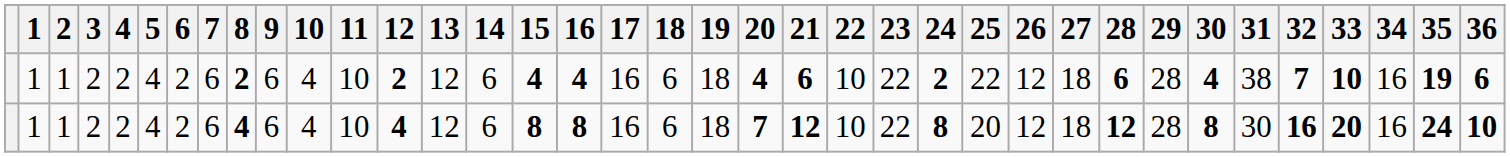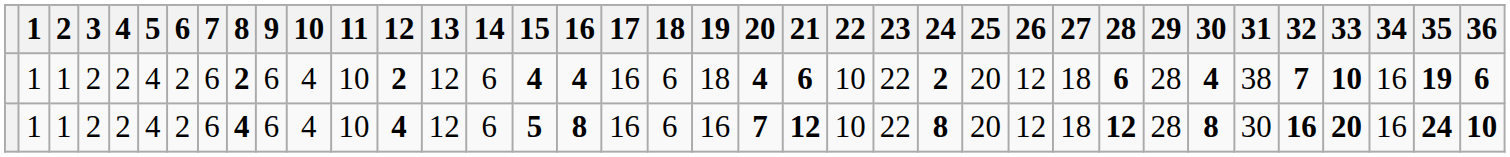(986, 77) 22 -> (986, 77) 20
(534, 126) 8 -> (534, 126) 5
(715, 126) 18 -> (715, 126) 16
